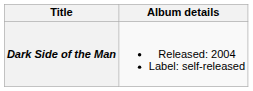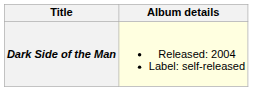(183, 60) no background -> (183, 60) lightyellow background
